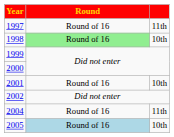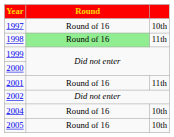(159, 26) 11th -> (159, 26) 10th
(159, 40) 10th -> (159, 40) 11th
(159, 83) 10th -> (159, 83) 11th
(159, 111) 11th -> (159, 111) 10th
(88, 126) lightblue background -> (88, 126) no background
